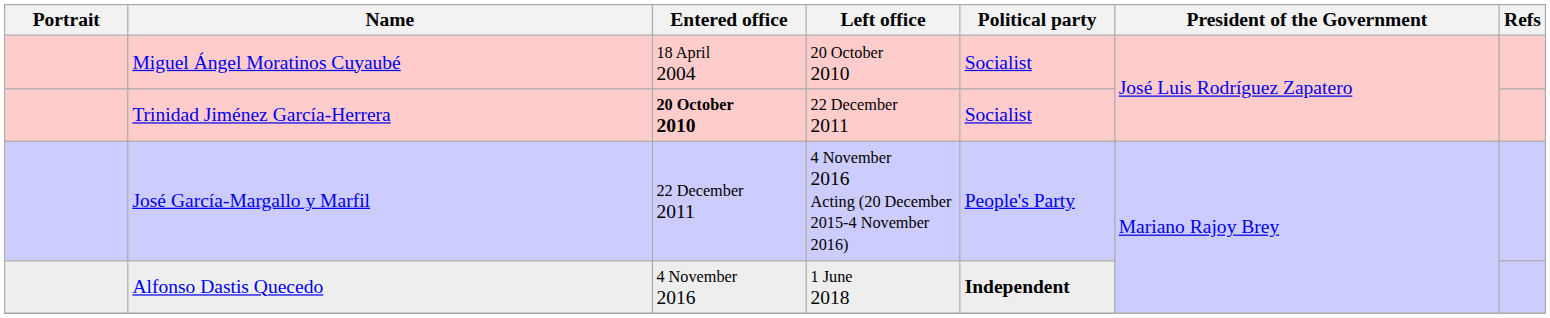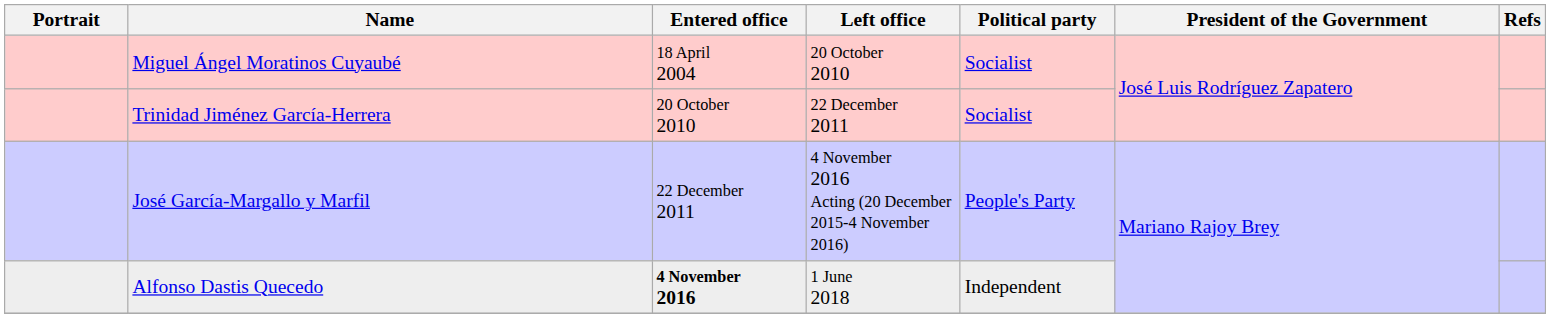(695, 114) bold -> (693, 116) normal
(697, 287) normal -> (699, 286) bold
(1017, 286) bold -> (1013, 286) normal
